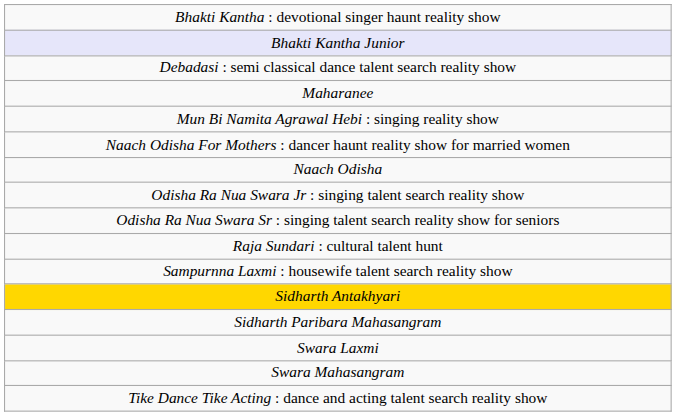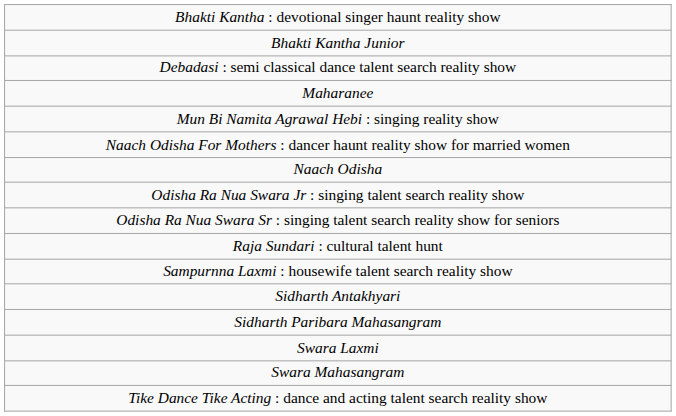(338, 43) lavender background -> (338, 43) no background
(338, 297) gold background -> (338, 297) no background
